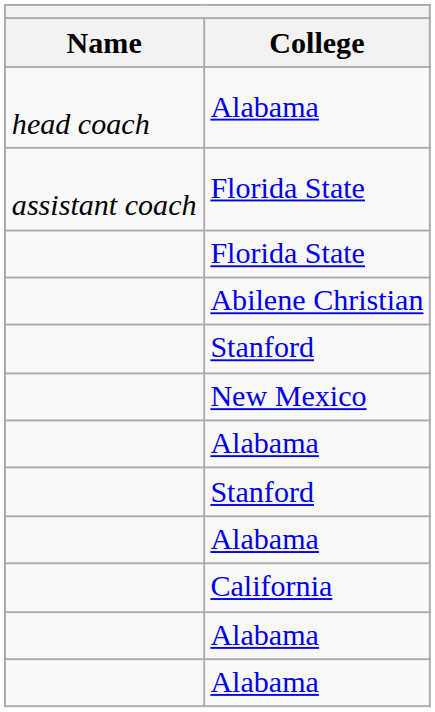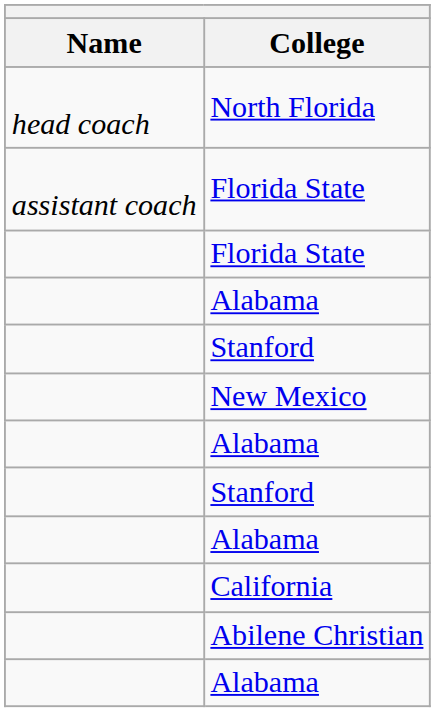(265, 106) Alabama -> (293, 106) North Florida
(317, 300) Abilene Christian -> (265, 300) Alabama
(265, 634) Alabama -> (317, 634) Abilene Christian
